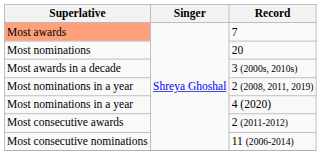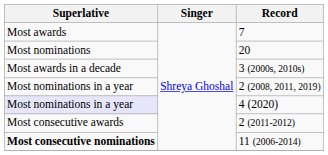(37, 31) lightsalmon background -> (37, 31) no background
(70, 104) no background -> (70, 104) lavender background
(77, 141) normal -> (81, 141) bold
